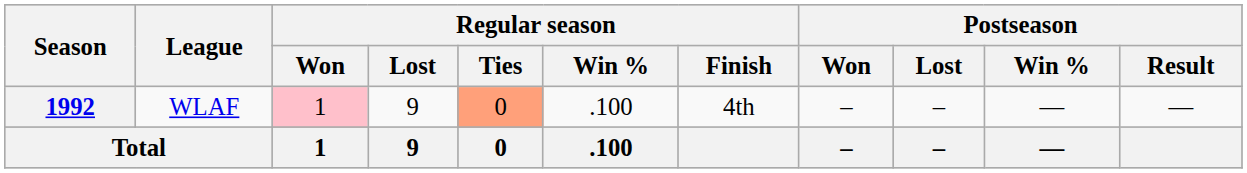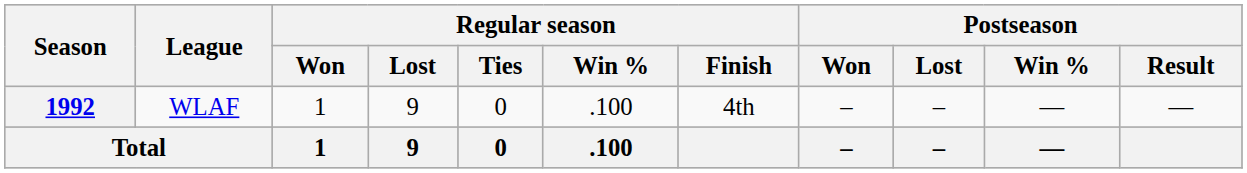(320, 106) pink background -> (320, 106) no background
(501, 106) lightsalmon background -> (501, 106) no background
